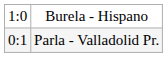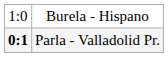(18, 40) normal -> (18, 40) bold
